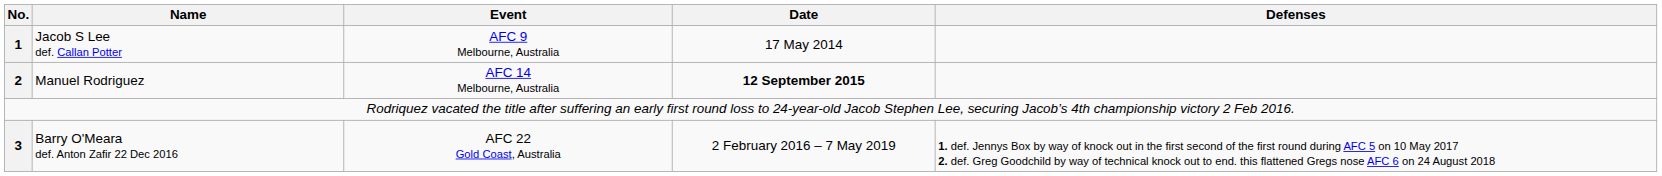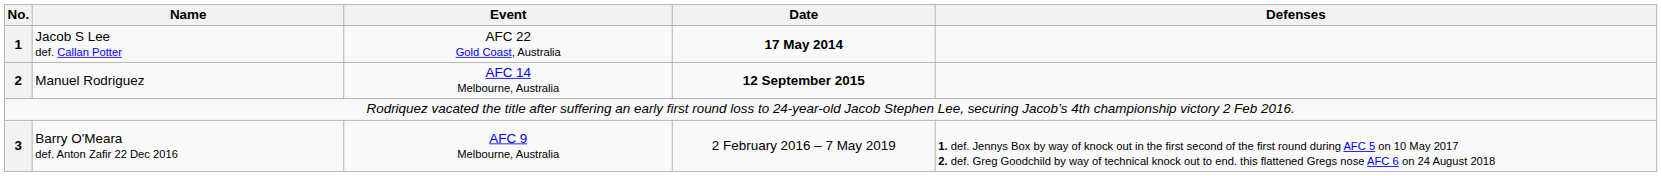(508, 44) AFC 9 Melbourne, Australia -> (508, 44) AFC 22 Gold Coast, Australia
(804, 44) normal -> (804, 44) bold
(508, 145) AFC 22 Gold Coast, Australia -> (508, 145) AFC 9 Melbourne, Australia
